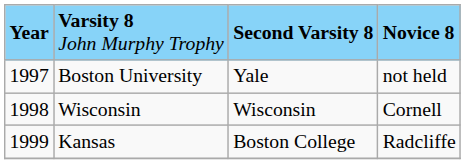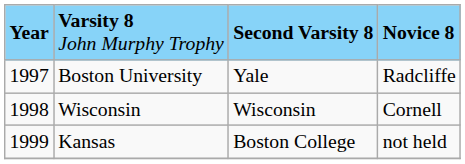(415, 76) not held -> (419, 76) Radcliffe
(419, 141) Radcliffe -> (415, 141) not held
